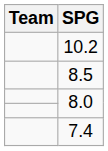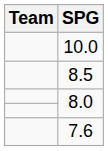(81, 46) 10.2 -> (81, 46) 10.0
(81, 131) 7.4 -> (81, 131) 7.6
